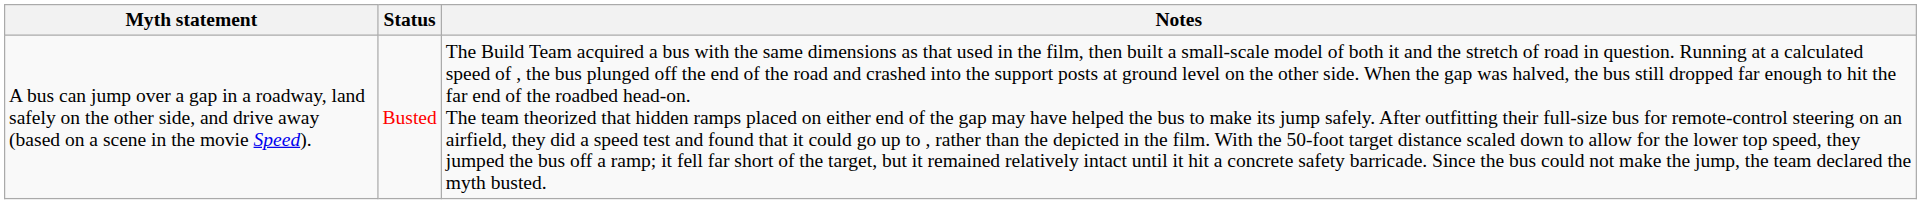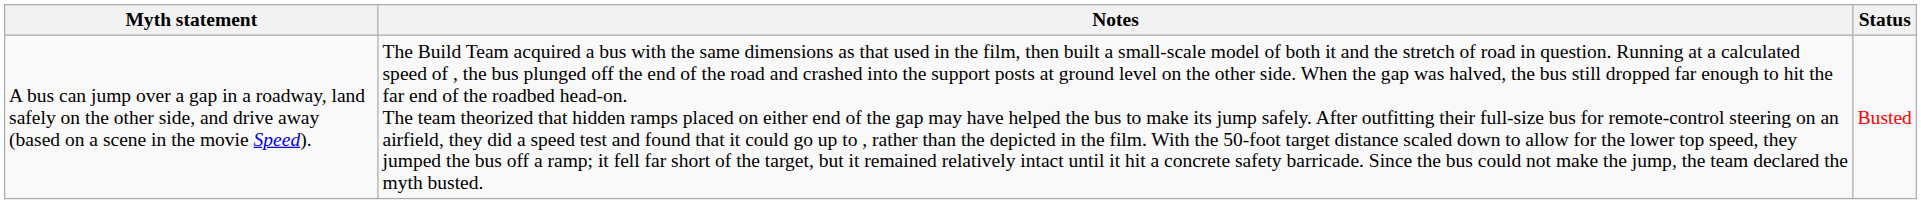columns swapped: (410, 19) <-> (1179, 19)
